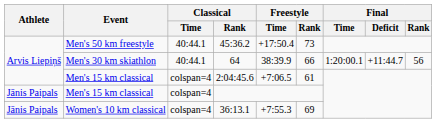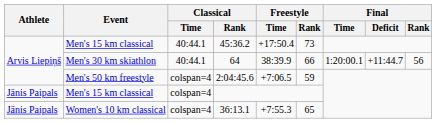(110, 44) Men's 50 km freestyle -> (109, 44) Men's 15 km classical
(109, 77) Men's 15 km classical -> (110, 77) Men's 50 km freestyle
(310, 77) 61 -> (310, 77) 59
(310, 110) 69 -> (310, 110) 65
